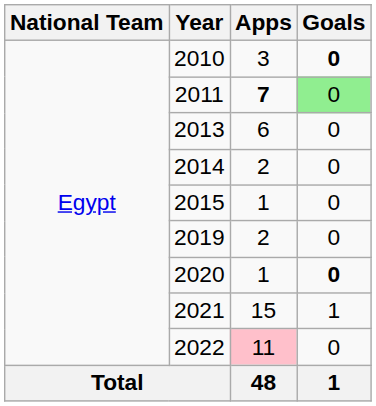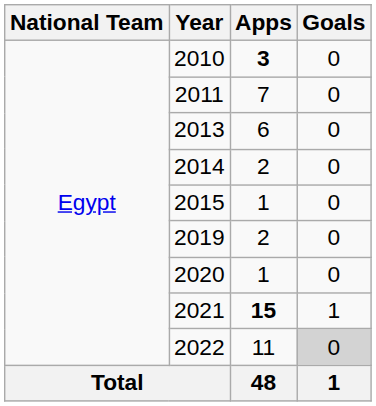(263, 58) normal -> (263, 58) bold
(334, 58) bold -> (334, 58) normal
(263, 94) bold -> (263, 94) normal
(334, 94) lightgreen background -> (334, 94) no background
(334, 274) bold -> (334, 274) normal
(263, 310) normal -> (263, 310) bold
(263, 346) pink background -> (263, 346) no background
(334, 346) no background -> (334, 346) lightgrey background
